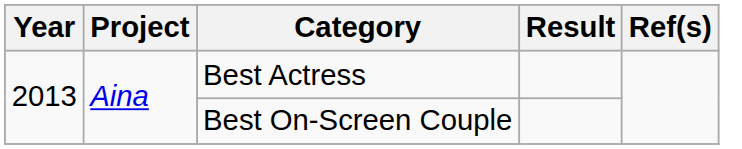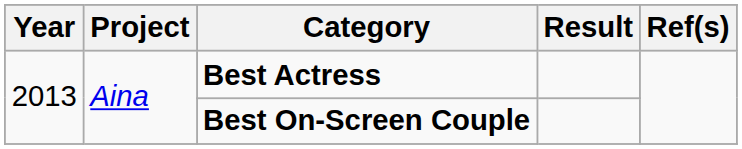(284, 74) normal -> (292, 74) bold
(358, 120) normal -> (367, 120) bold
